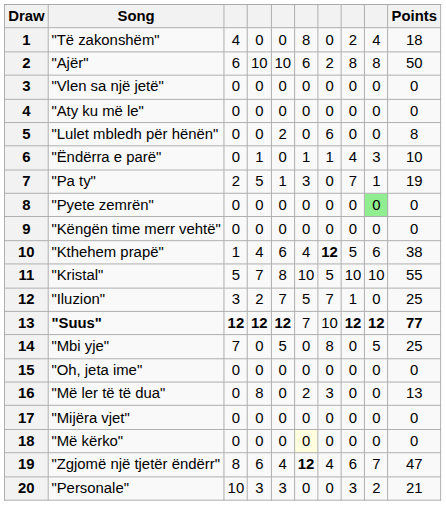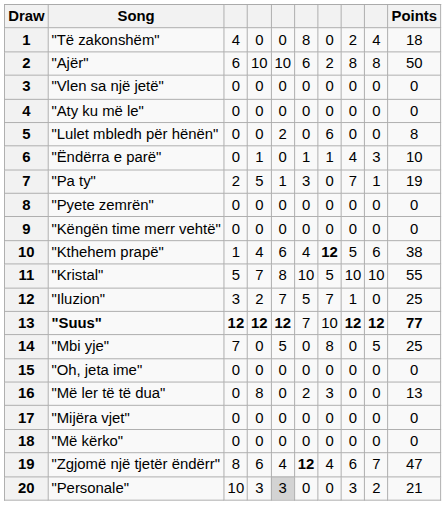(376, 205) lightgreen background -> (376, 205) no background
(306, 441) lightyellow background -> (306, 441) no background
(283, 488) no background -> (283, 488) lightgrey background
